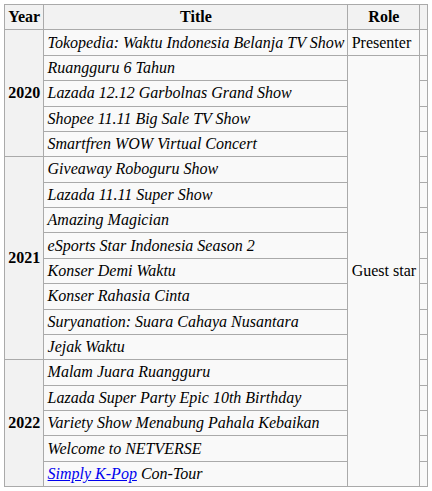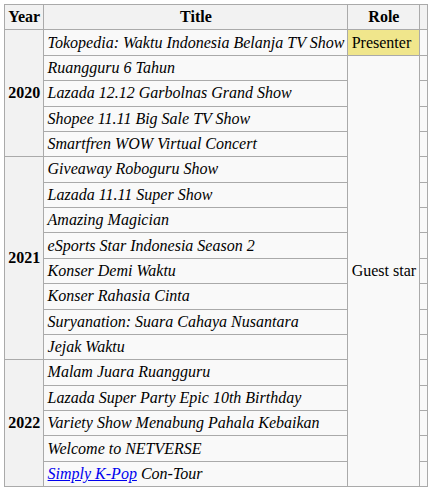(381, 42) no background -> (381, 42) khaki background
